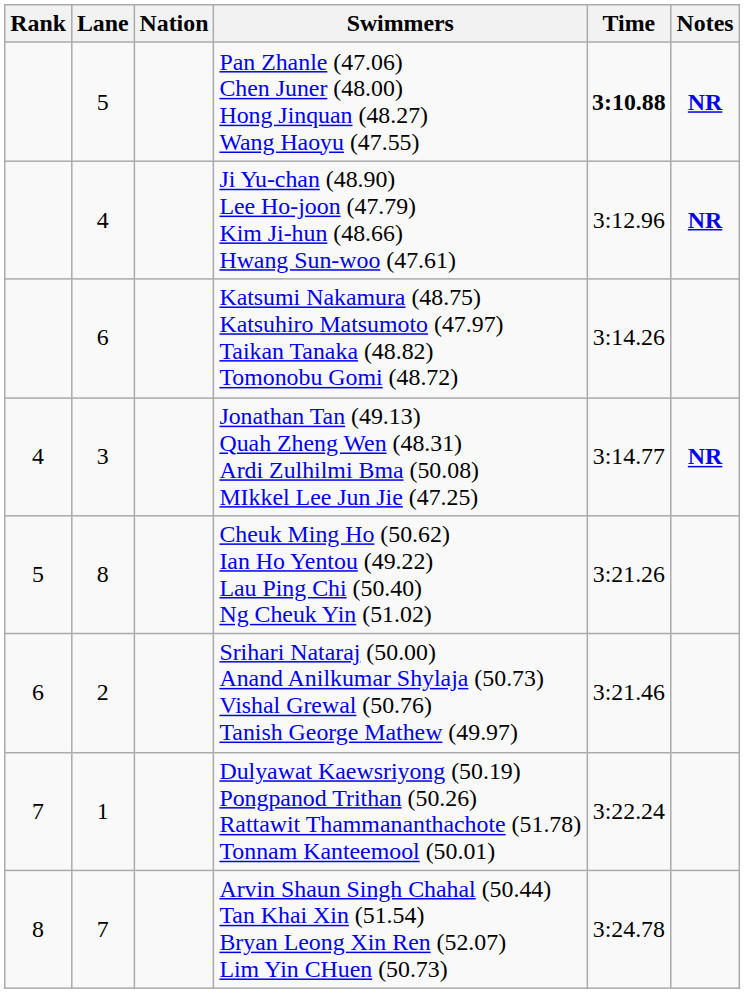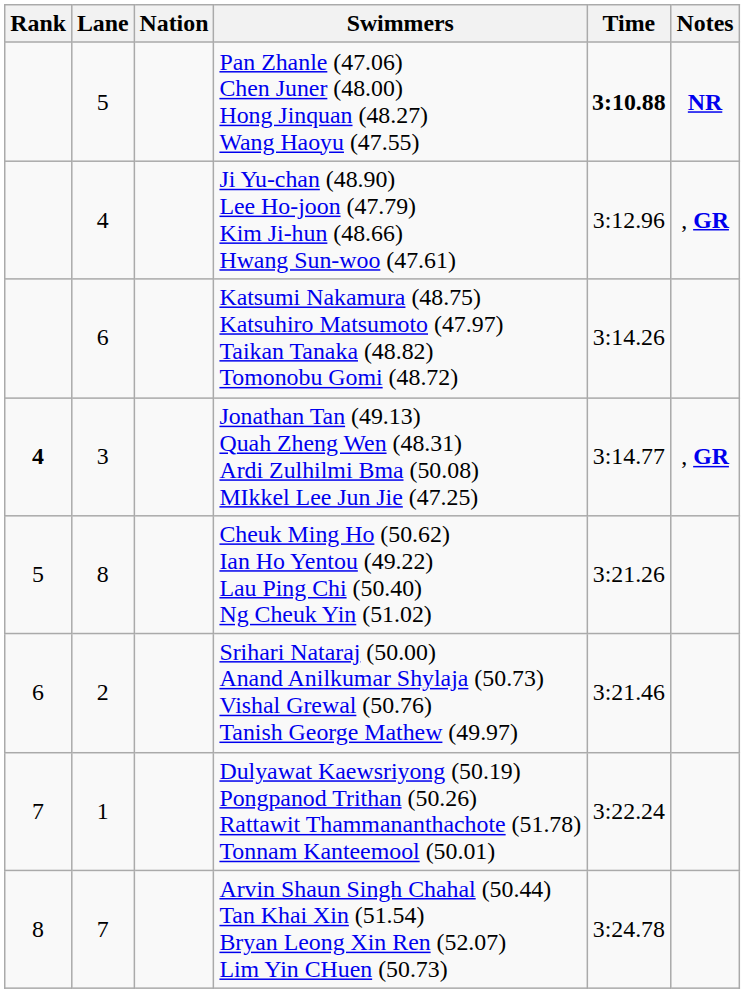(705, 219) NR -> (705, 219) , GR
(38, 456) normal -> (38, 456) bold
(705, 456) NR -> (705, 456) , GR
